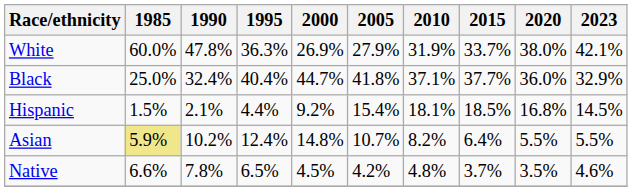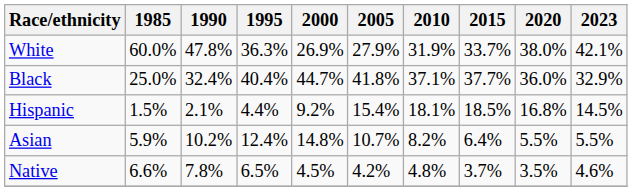(148, 140) khaki background -> (148, 140) no background
